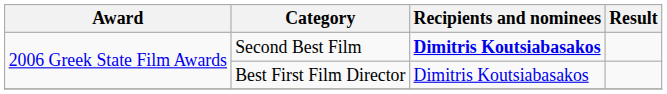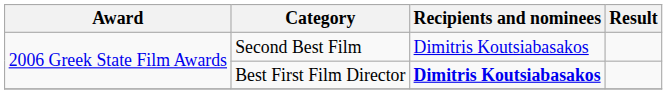(507, 46) bold -> (501, 46) normal
(501, 74) normal -> (507, 74) bold
